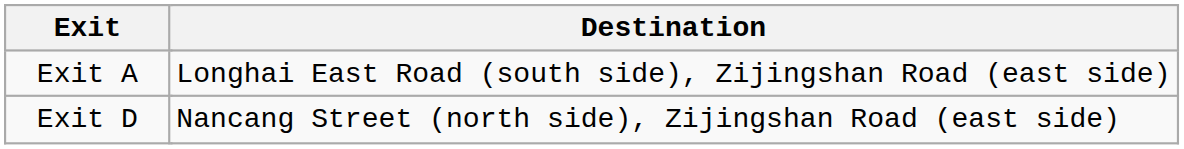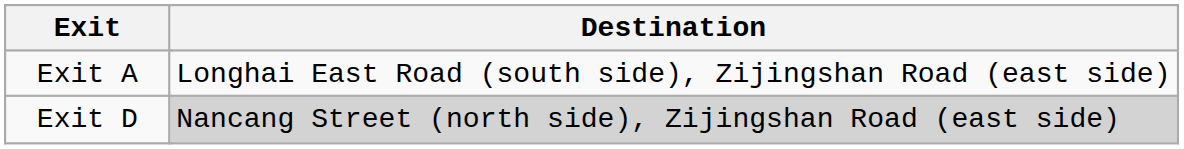(648, 119) no background -> (648, 119) lightgrey background
